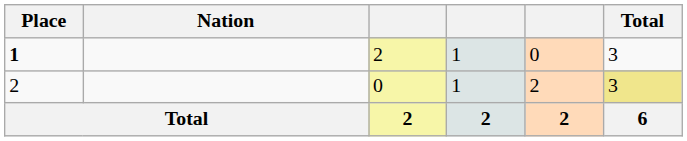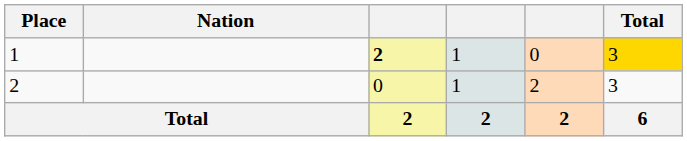(14, 54) bold -> (14, 54) normal
(378, 54) normal -> (378, 54) bold
(613, 54) no background -> (613, 54) gold background
(613, 86) khaki background -> (613, 86) no background
